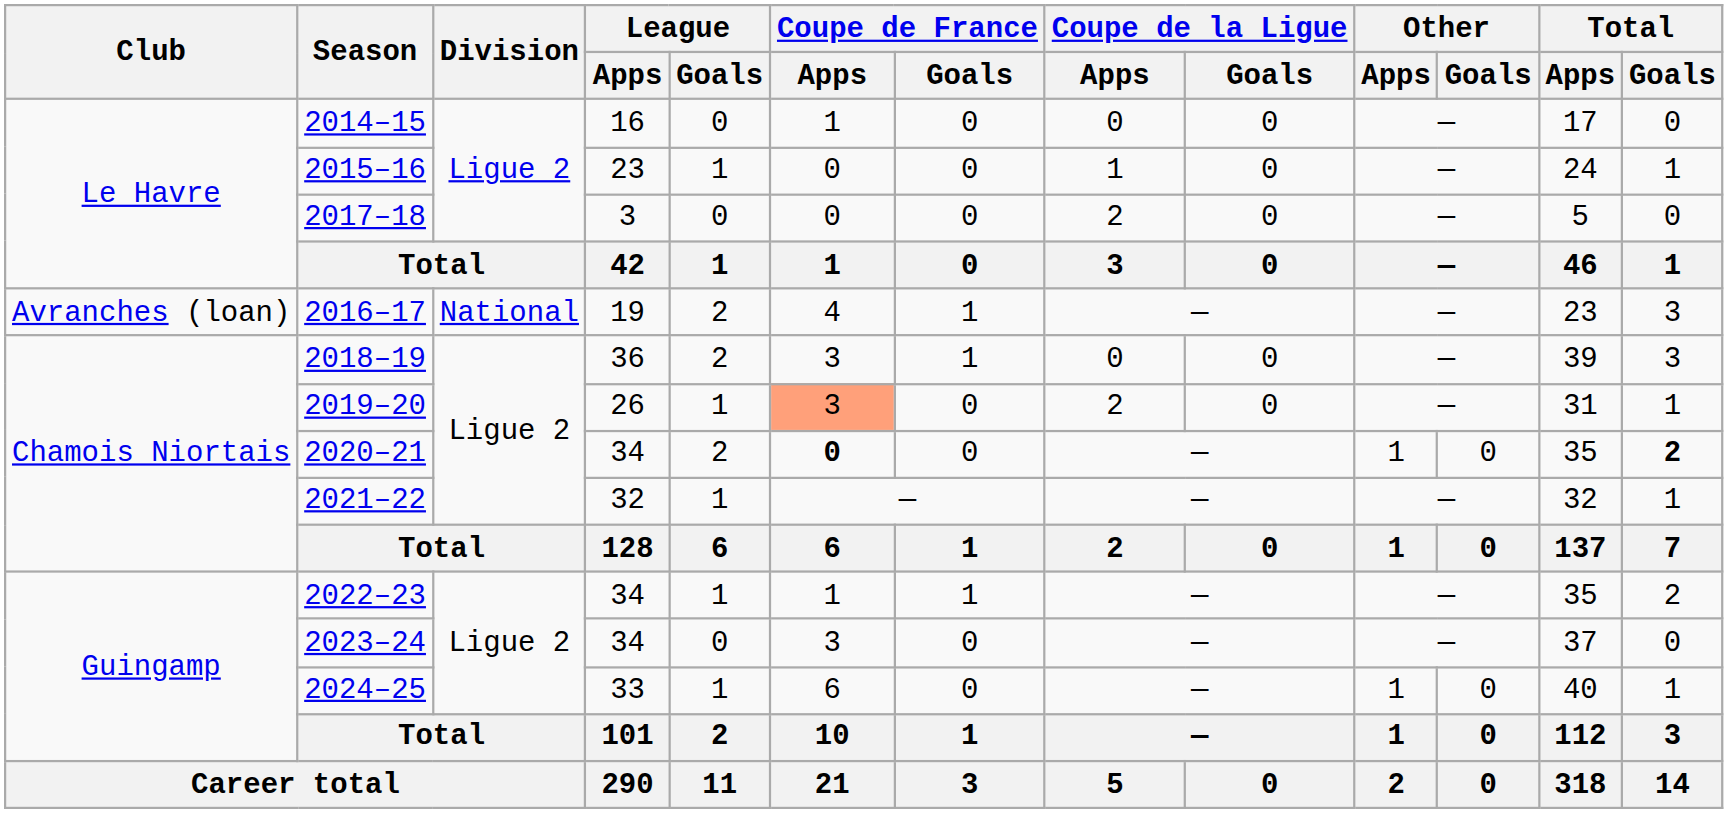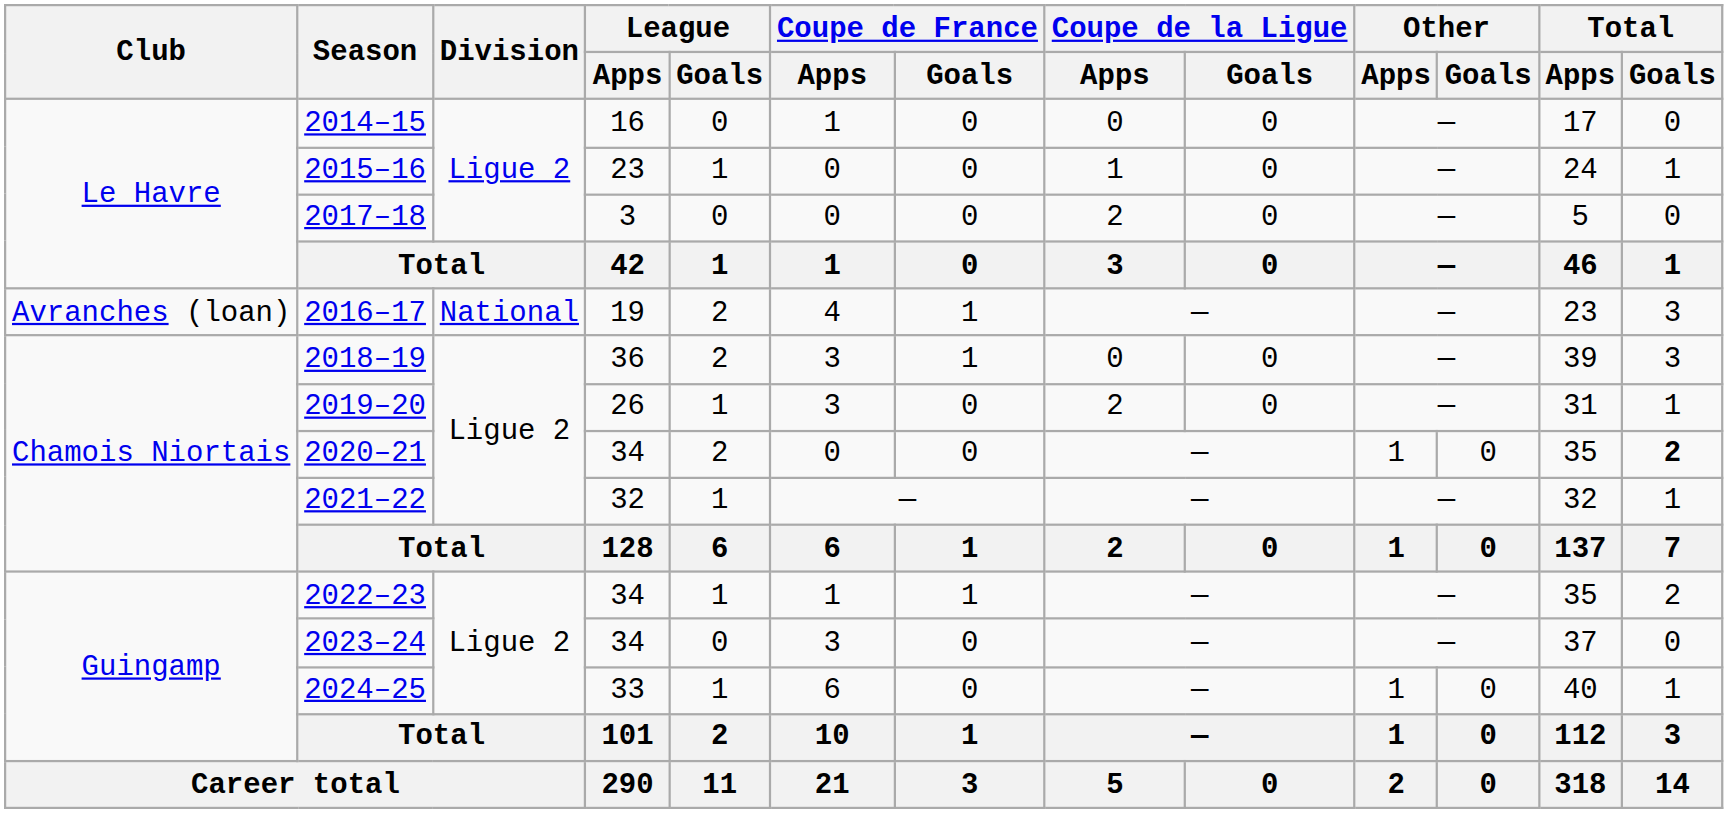(832, 407) lightsalmon background -> (832, 407) no background
(832, 454) bold -> (832, 454) normal
